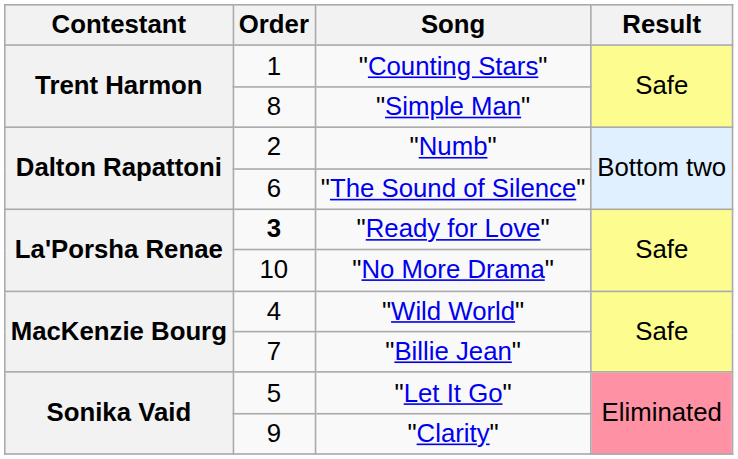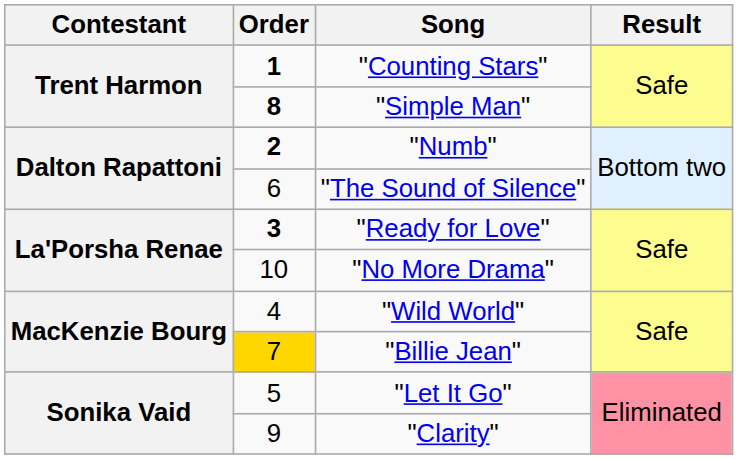(274, 65) normal -> (274, 65) bold
(274, 106) normal -> (274, 106) bold
(274, 147) normal -> (274, 147) bold
(274, 351) no background -> (274, 351) gold background
